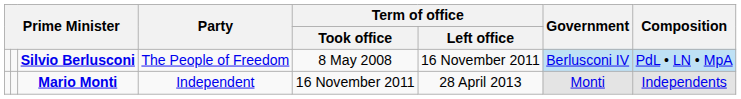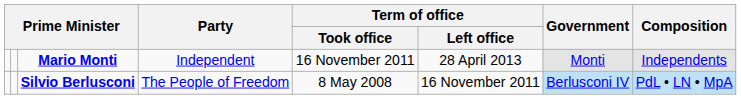rows swapped: (78, 60) <-> (78, 82)
